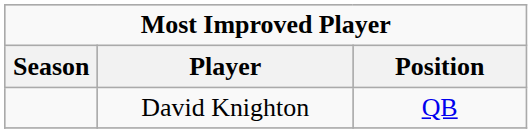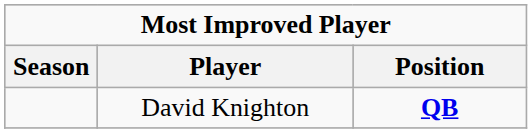(440, 107) normal -> (440, 107) bold
